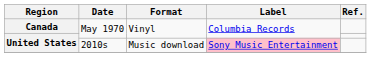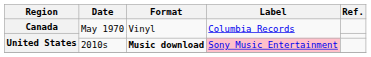(166, 45) normal -> (166, 45) bold
